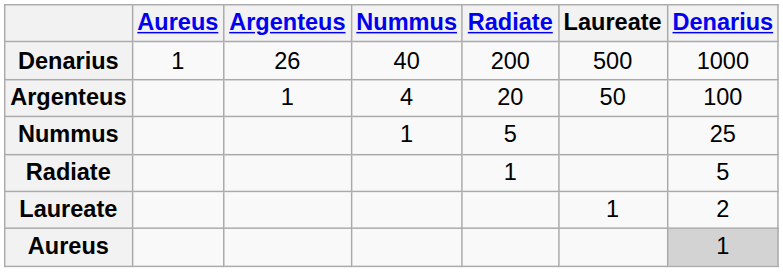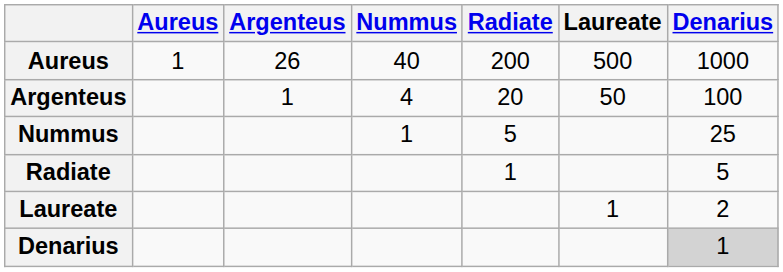(68, 60) Denarius -> (68, 60) Aureus
(68, 246) Aureus -> (68, 246) Denarius
